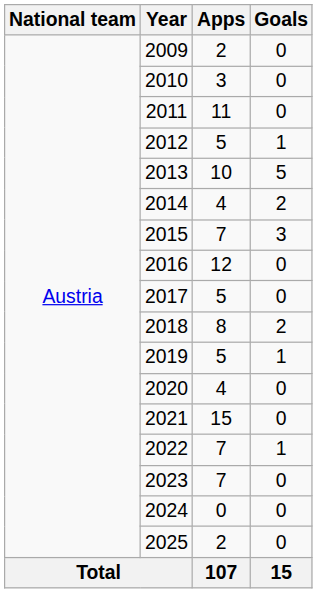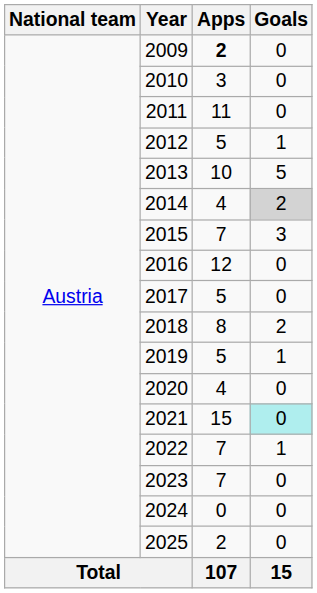(221, 50) normal -> (221, 50) bold
(281, 204) no background -> (281, 204) lightgrey background
(281, 419) no background -> (281, 419) paleturquoise background
